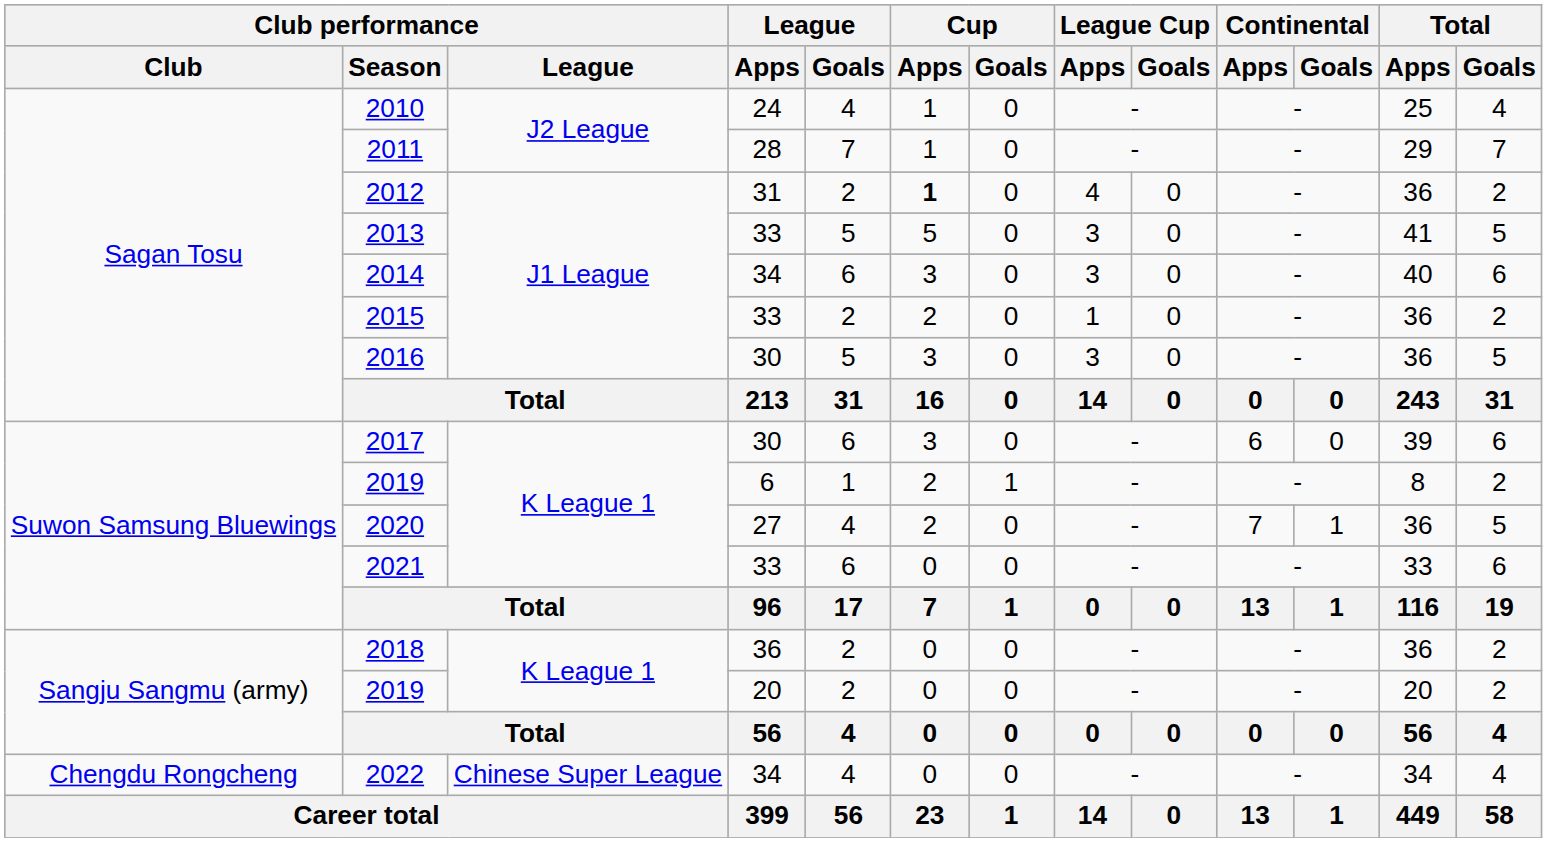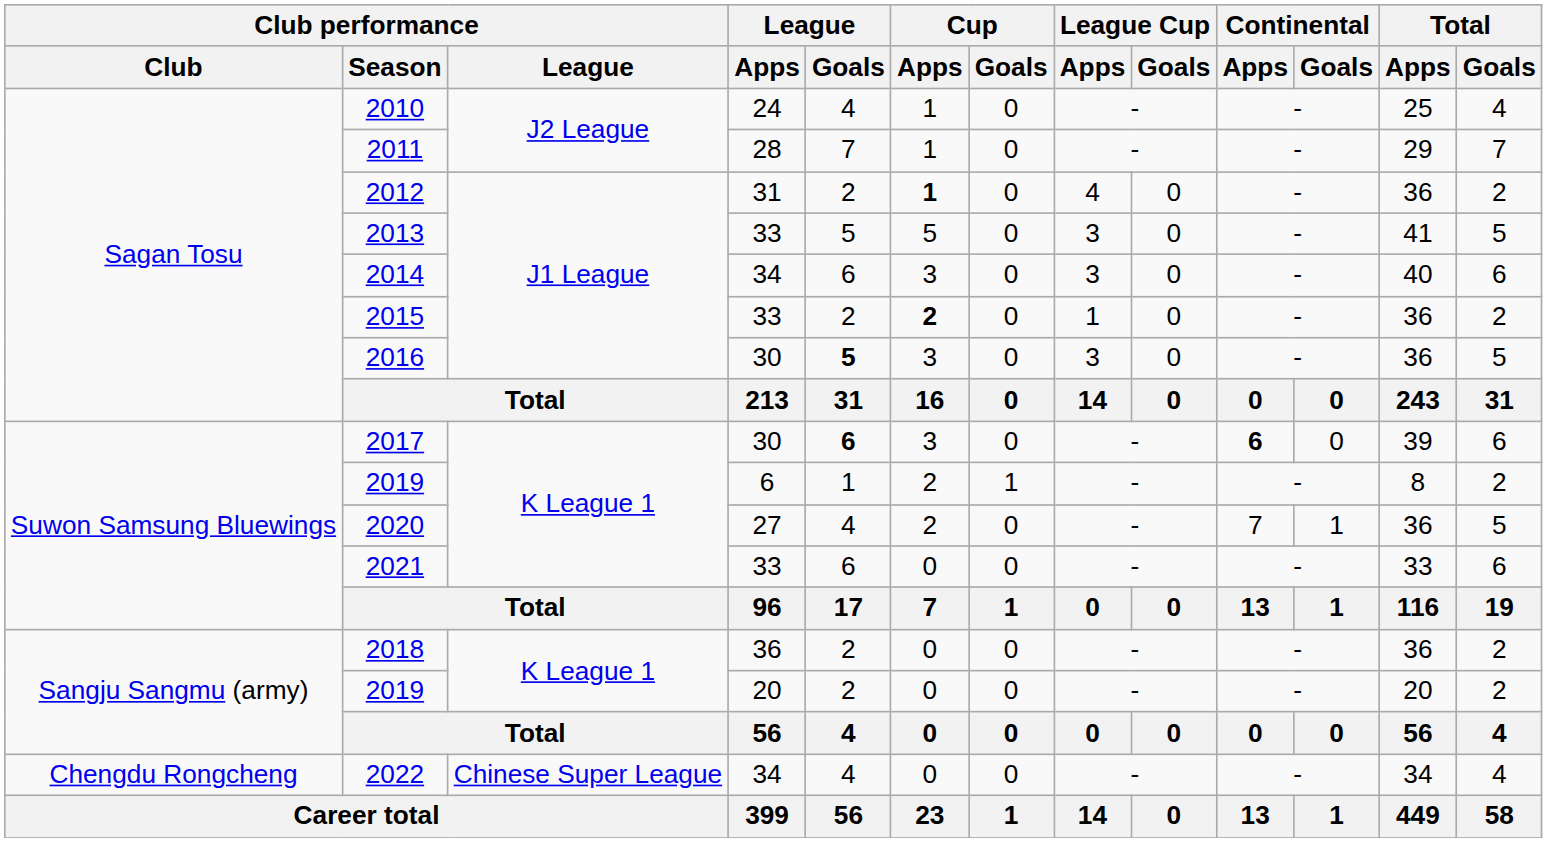(930, 316) normal -> (930, 316) bold
(848, 358) normal -> (848, 358) bold
(848, 441) normal -> (848, 441) bold
(1255, 441) normal -> (1255, 441) bold
